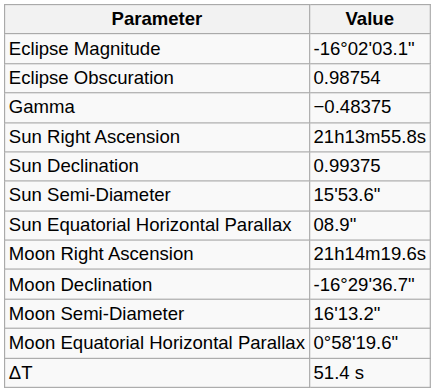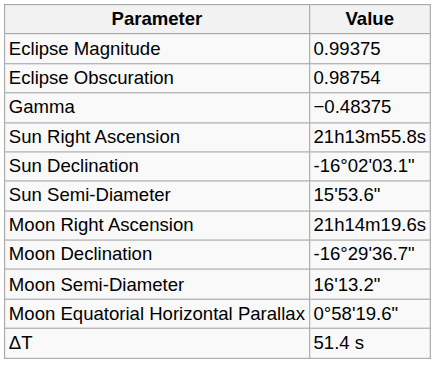(364, 48) -16°02'03.1" -> (347, 48) 0.99375
(347, 166) 0.99375 -> (364, 166) -16°02'03.1"
- row: (150, 225)
